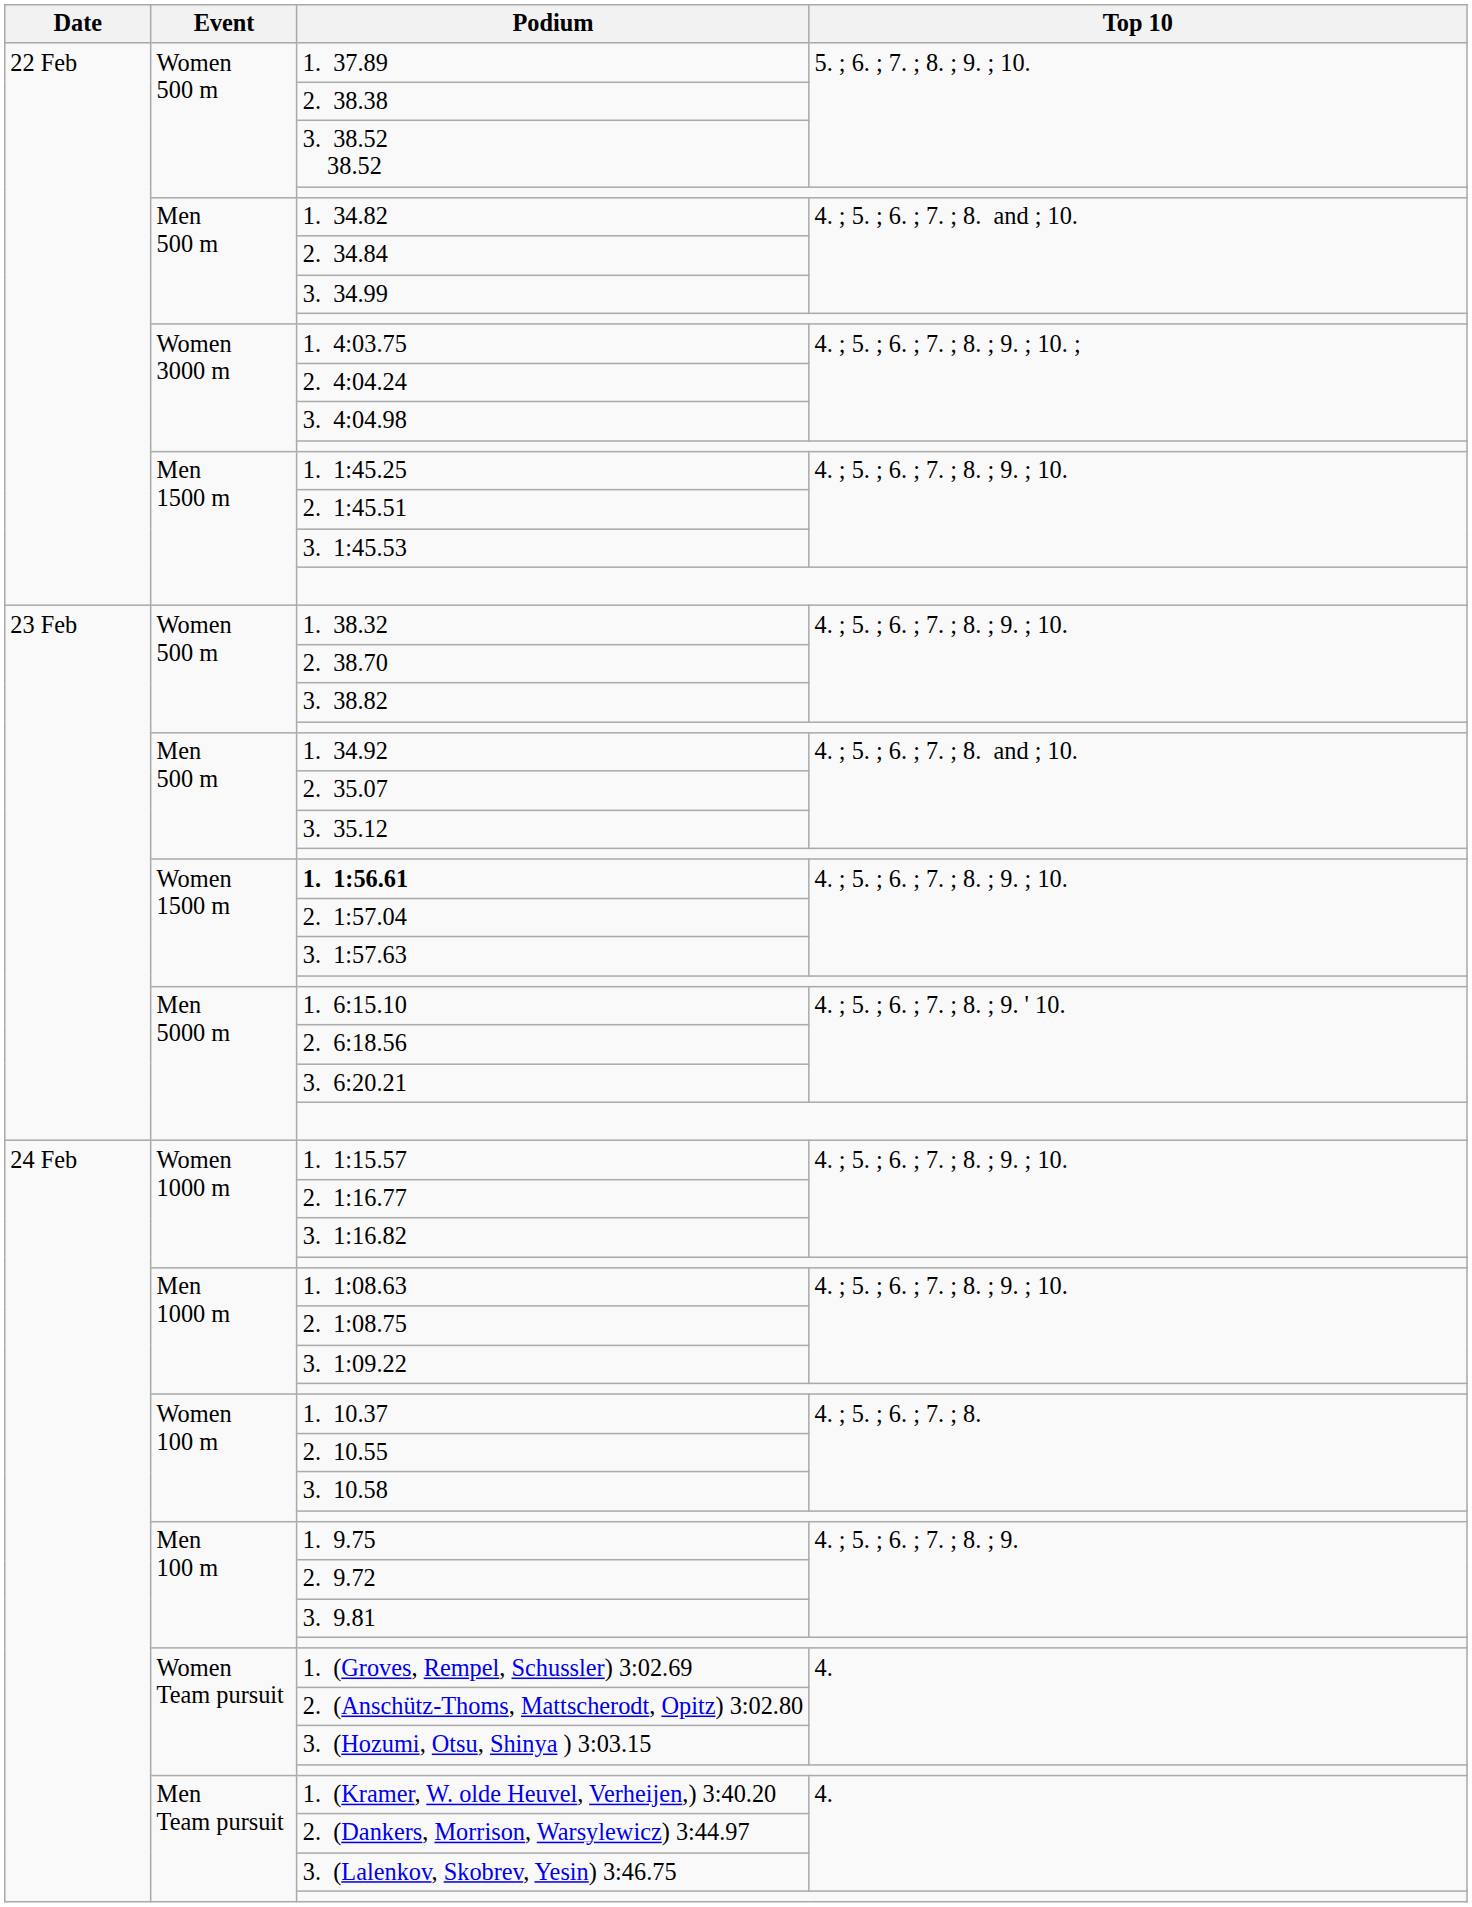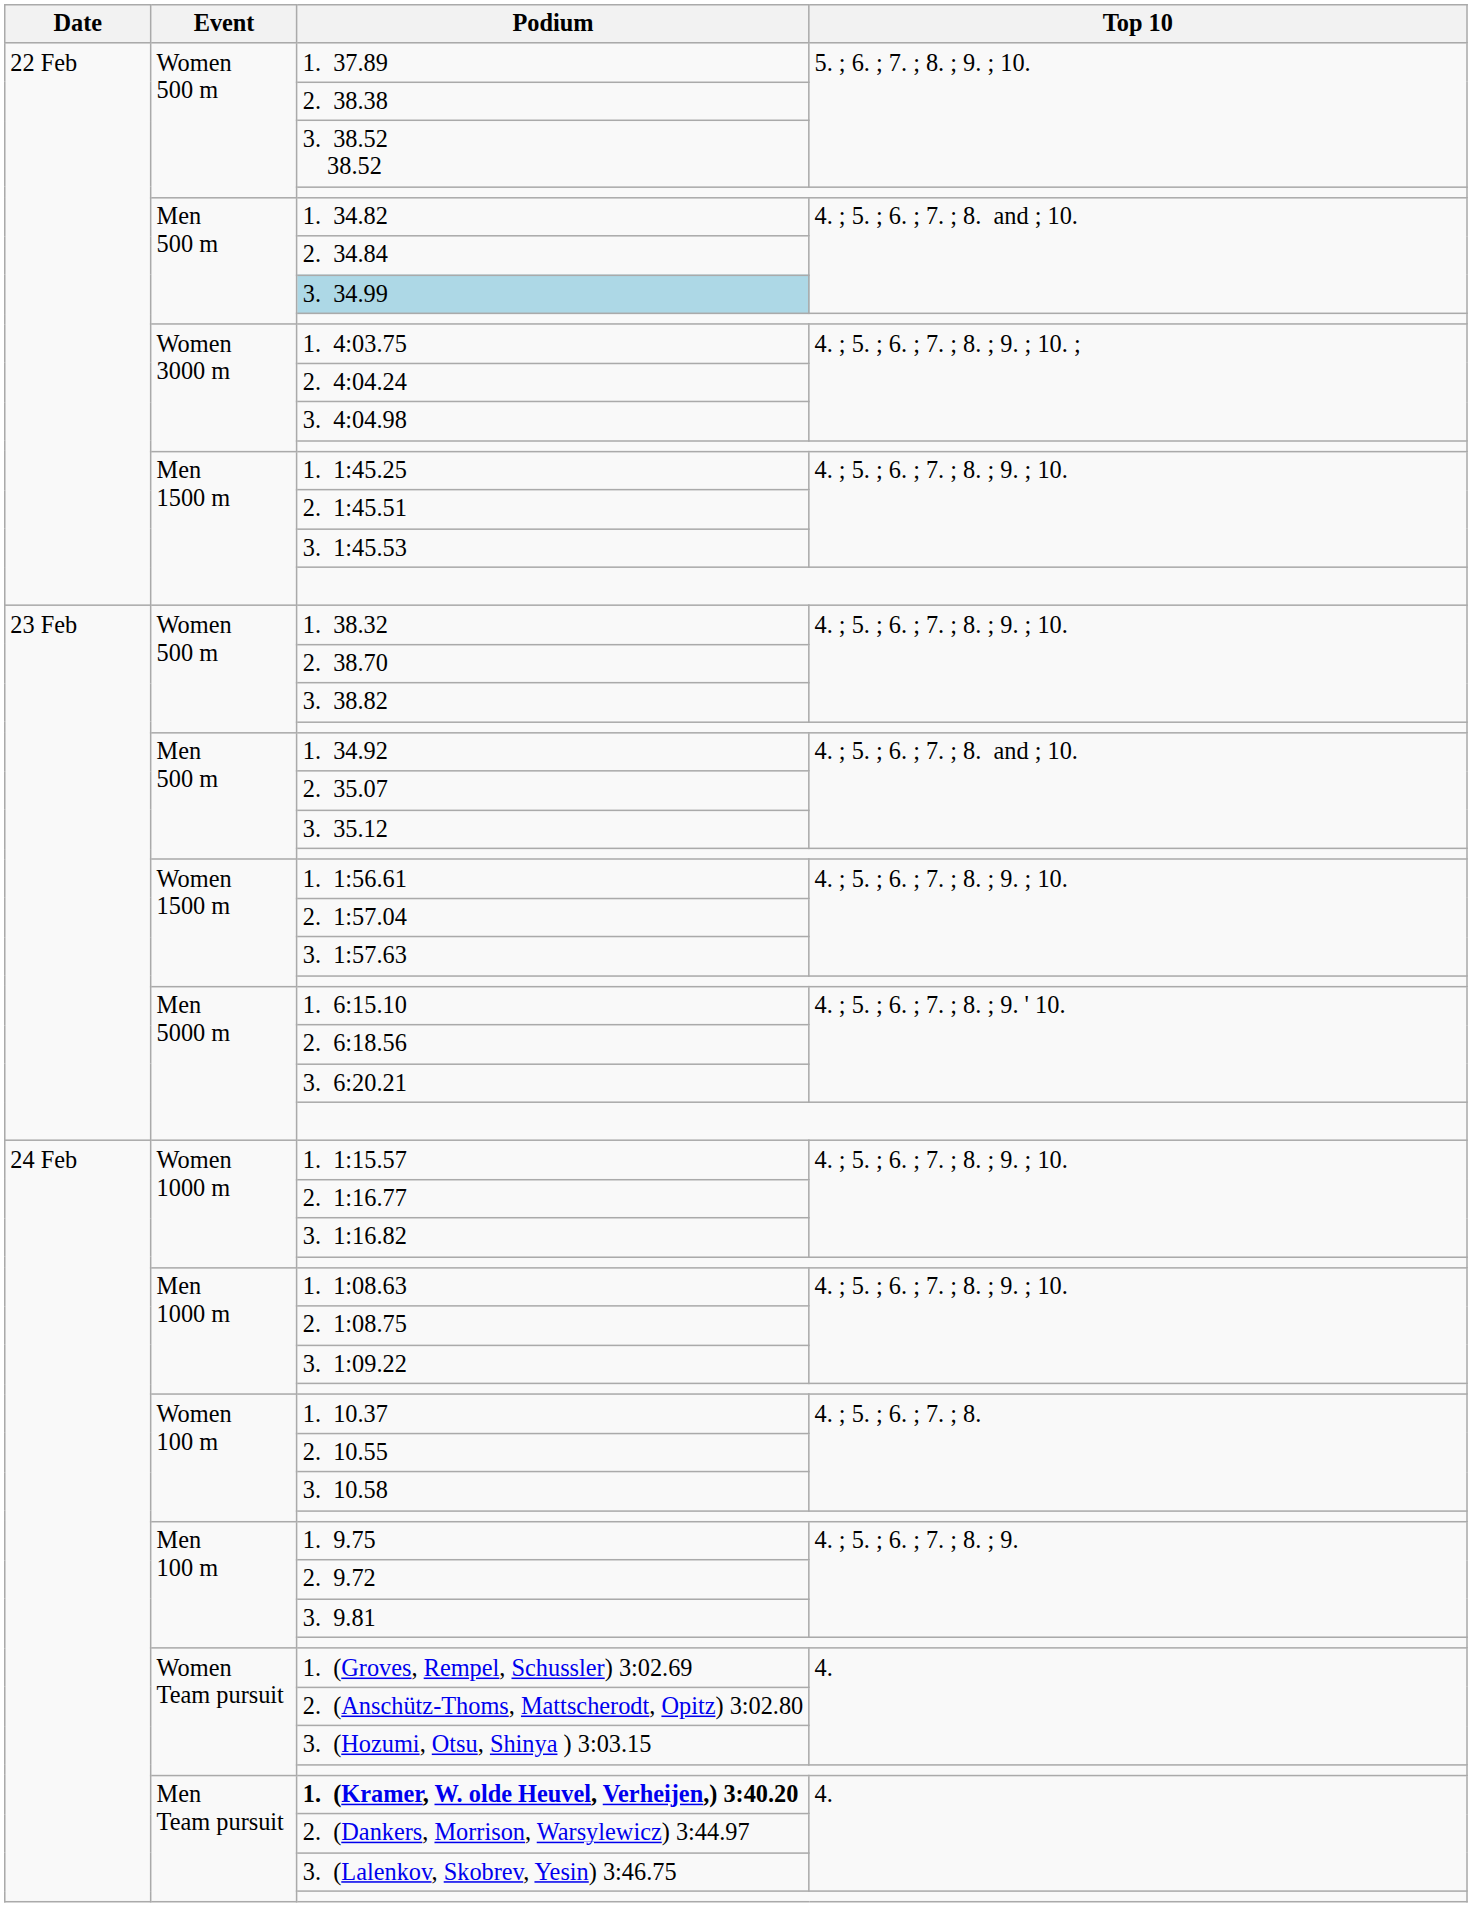(345, 293) no background -> (345, 293) lightblue background
(355, 878) bold -> (355, 878) normal
(539, 1794) normal -> (551, 1794) bold
